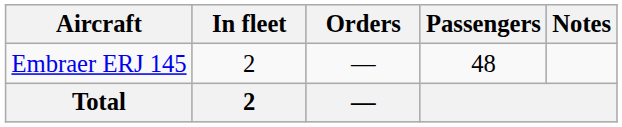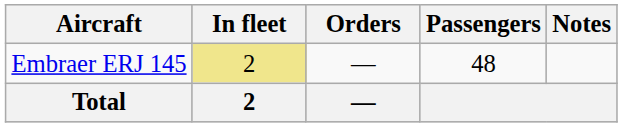(249, 63) no background -> (249, 63) khaki background
